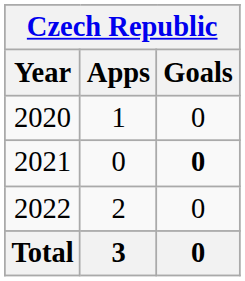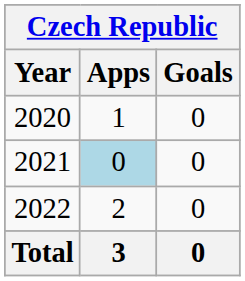(119, 162) no background -> (119, 162) lightblue background
(198, 162) bold -> (198, 162) normal
